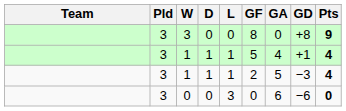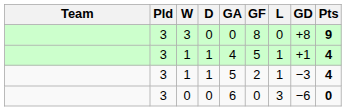columns swapped: (231, 14) <-> (278, 14)
